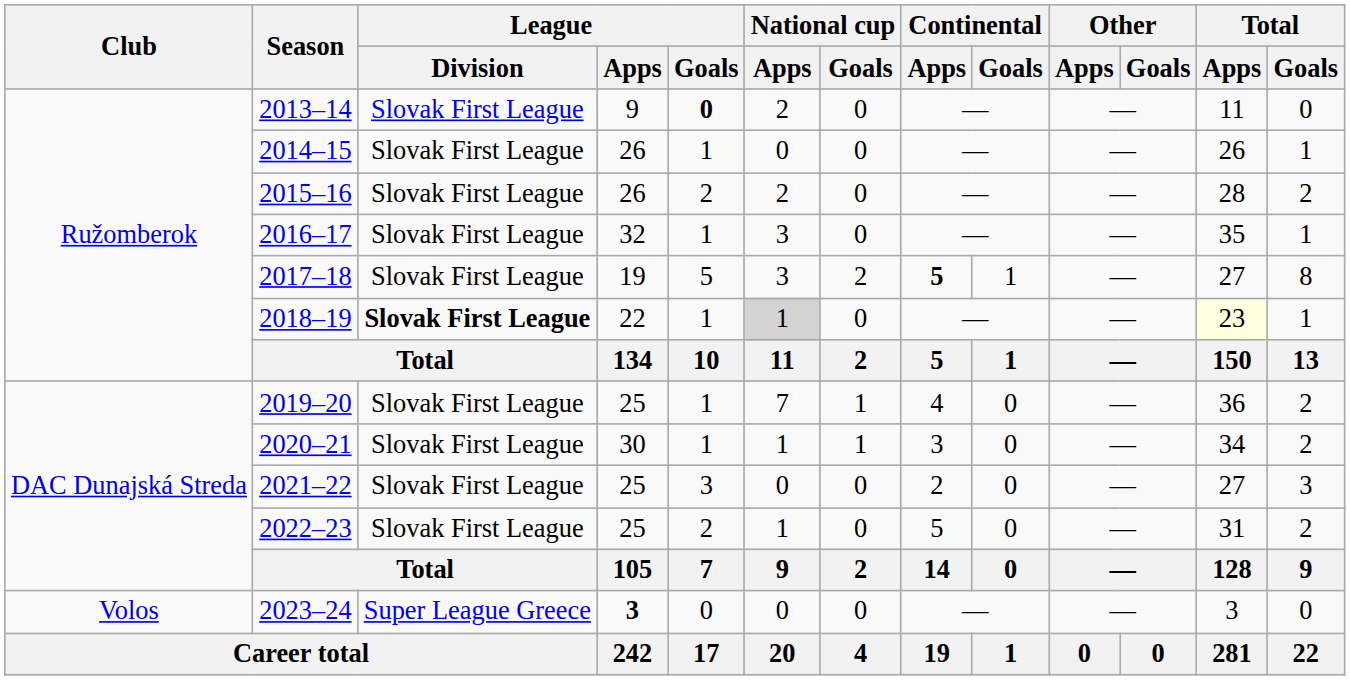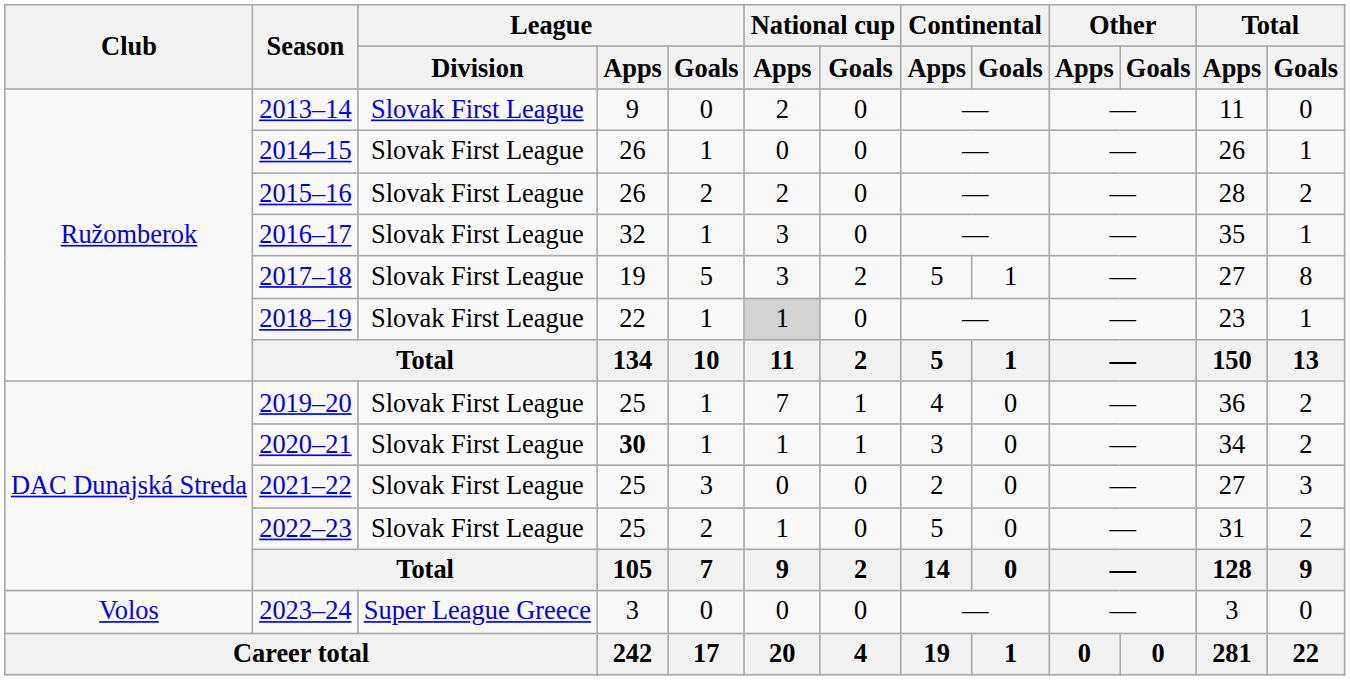(706, 109) bold -> (706, 109) normal
(937, 276) bold -> (937, 276) normal
(477, 318) bold -> (477, 318) normal
(1232, 318) lightyellow background -> (1232, 318) no background
(632, 444) normal -> (632, 444) bold
(632, 611) bold -> (632, 611) normal
